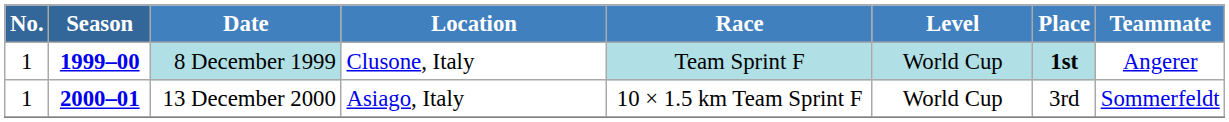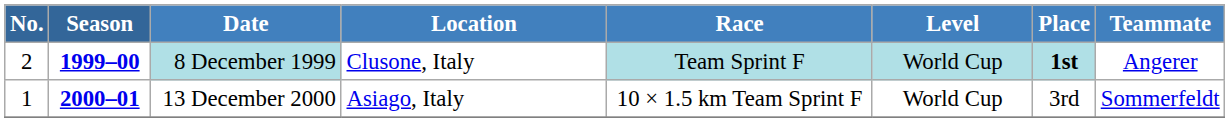(27, 61) 1 -> (27, 61) 2
